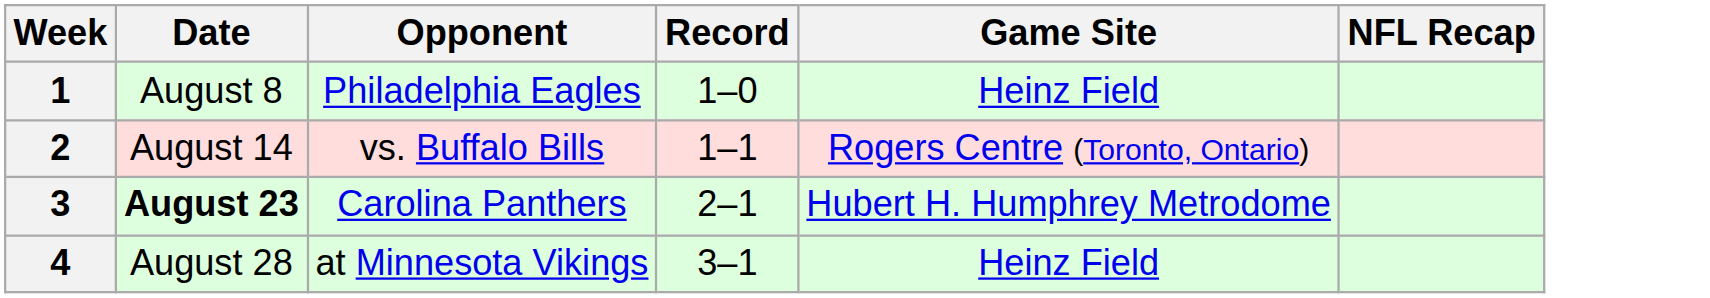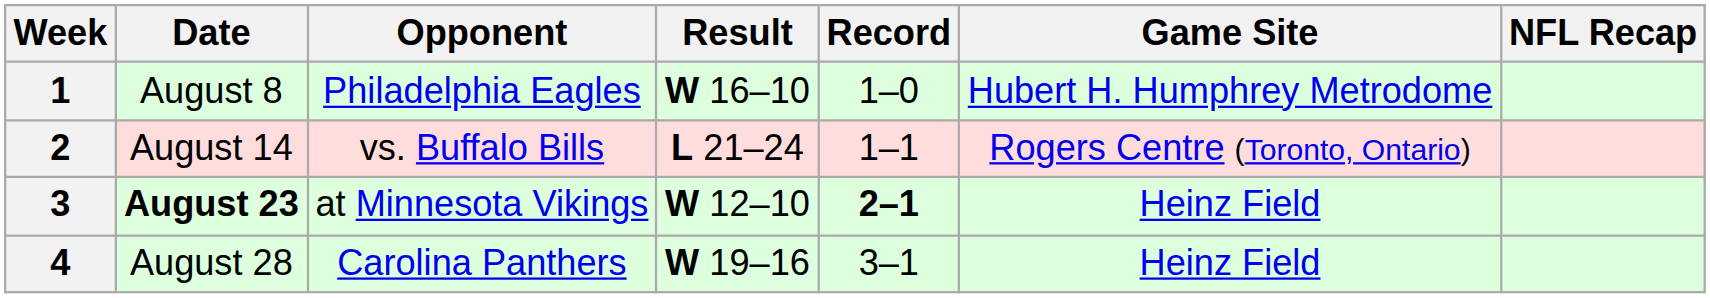+ column: (737, 33)
(1069, 90) Heinz Field -> (1230, 90) Hubert H. Humphrey Metrodome
(482, 205) Carolina Panthers -> (482, 205) at Minnesota Vikings
(727, 205) normal -> (889, 205) bold
(1069, 205) Hubert H. Humphrey Metrodome -> (1230, 205) Heinz Field
(482, 262) at Minnesota Vikings -> (482, 262) Carolina Panthers
